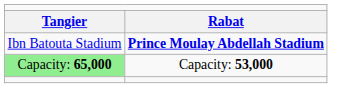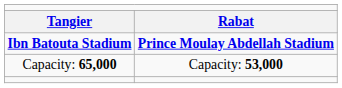(65, 43) normal -> (70, 43) bold
(65, 65) lightgreen background -> (70, 65) no background
